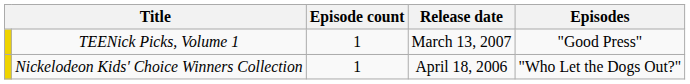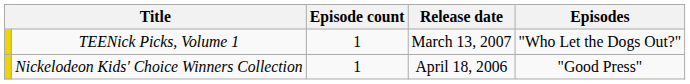(600, 41) "Good Press" -> (600, 41) "Who Let the Dogs Out?"
(600, 66) "Who Let the Dogs Out?" -> (600, 66) "Good Press"
